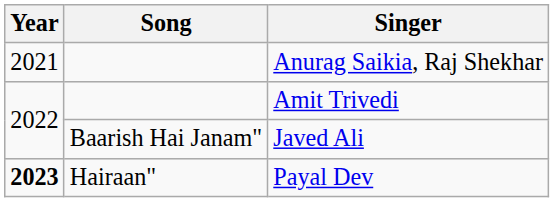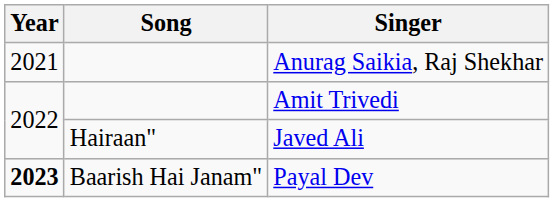(166, 138) Baarish Hai Janam" -> (113, 138) Hairaan"
(113, 176) Hairaan" -> (166, 176) Baarish Hai Janam"
